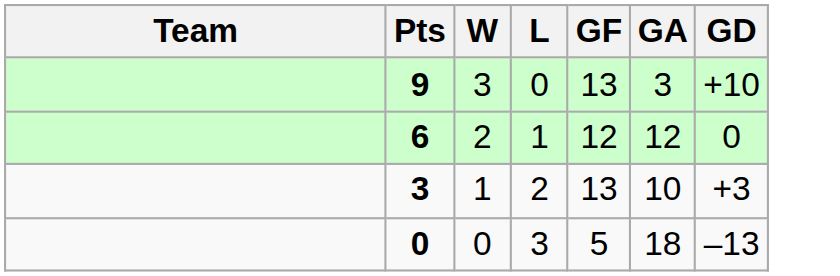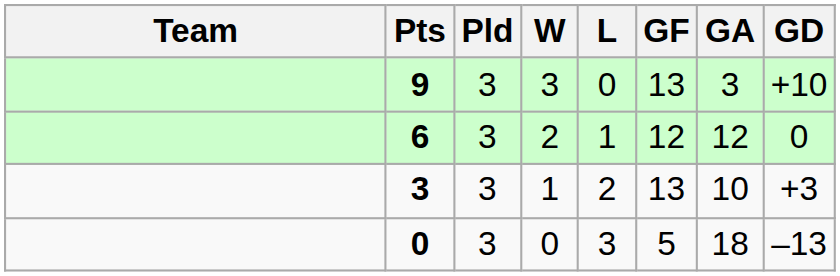+ column: (487, 31)
